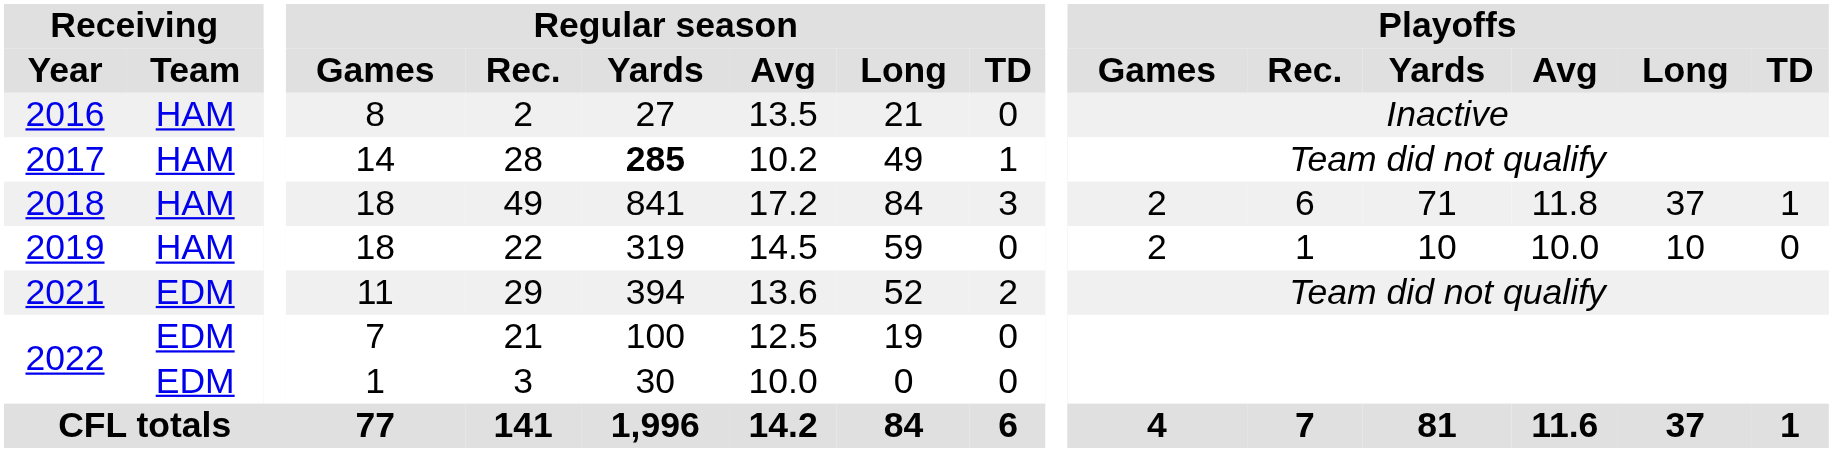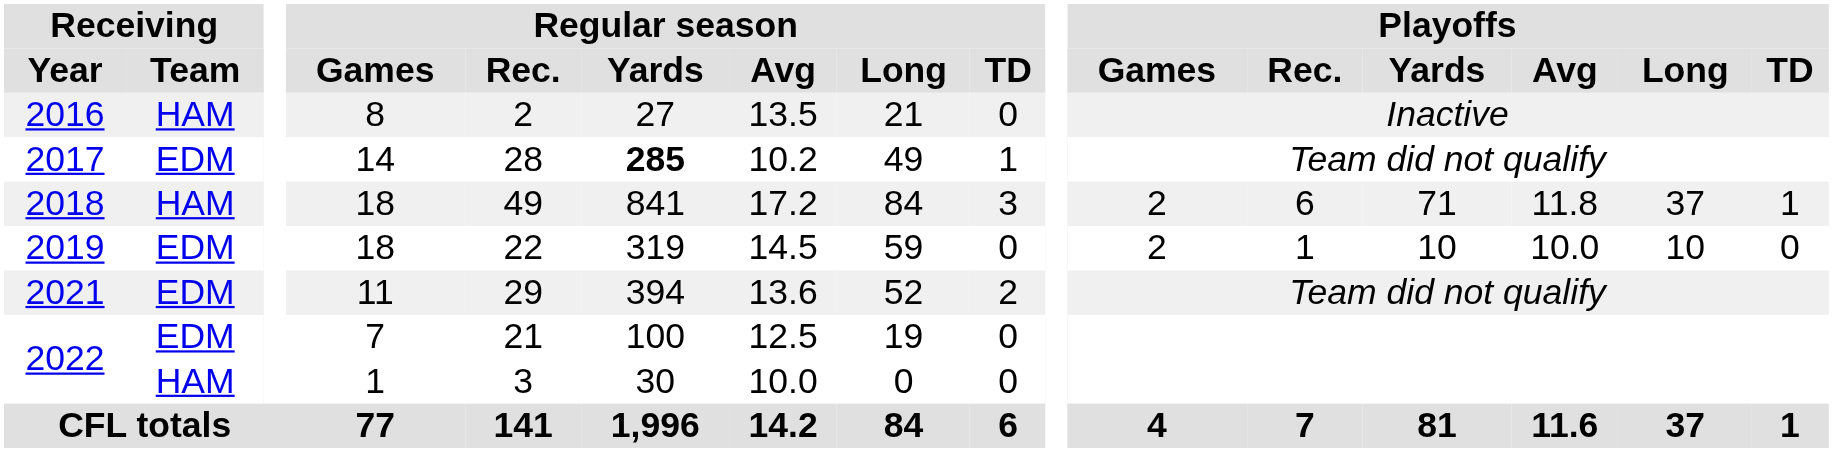(195, 158) HAM -> (195, 158) EDM
(195, 247) HAM -> (195, 247) EDM
(195, 380) EDM -> (195, 380) HAM
